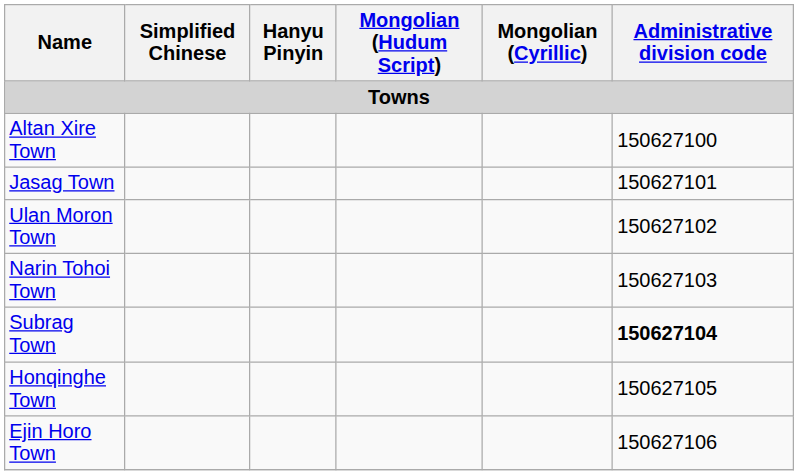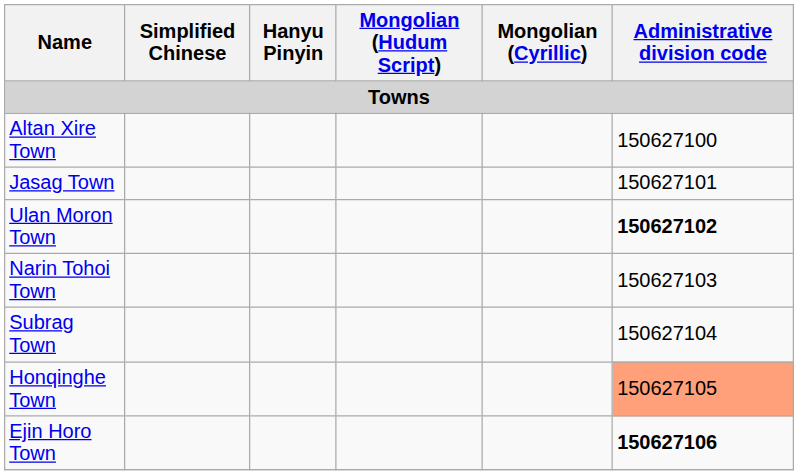(667, 225) normal -> (667, 225) bold
(667, 334) bold -> (667, 334) normal
(667, 388) no background -> (667, 388) lightsalmon background
(667, 442) normal -> (667, 442) bold
